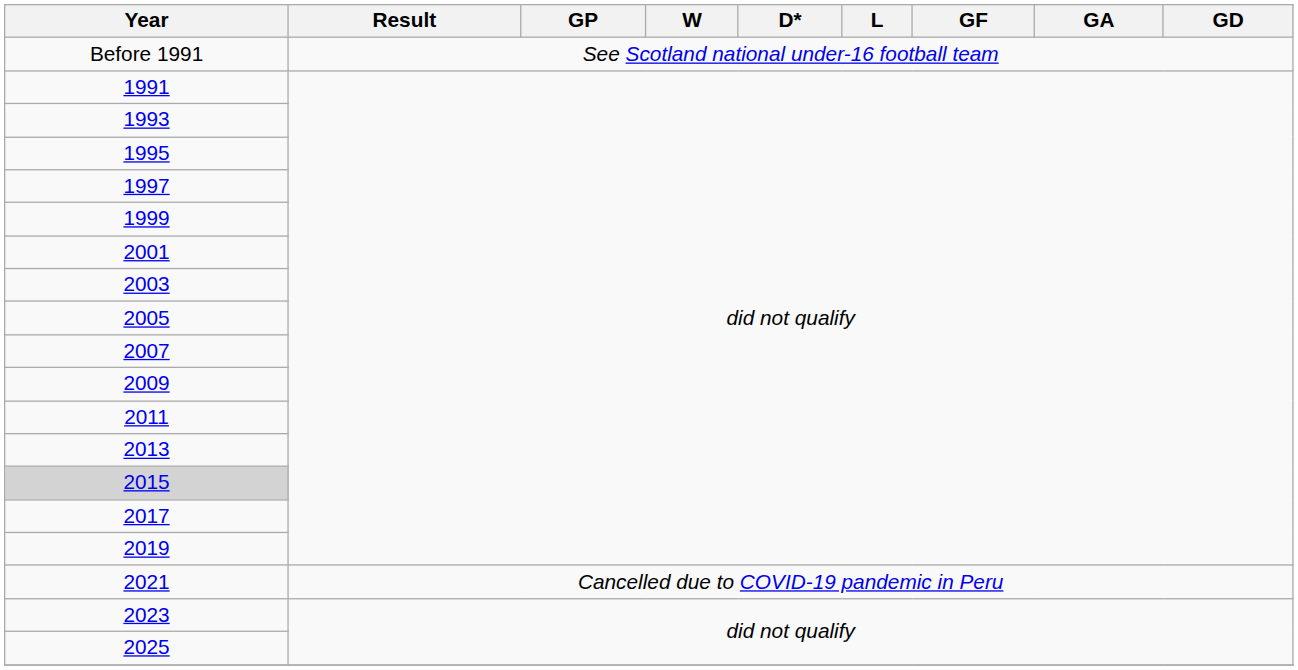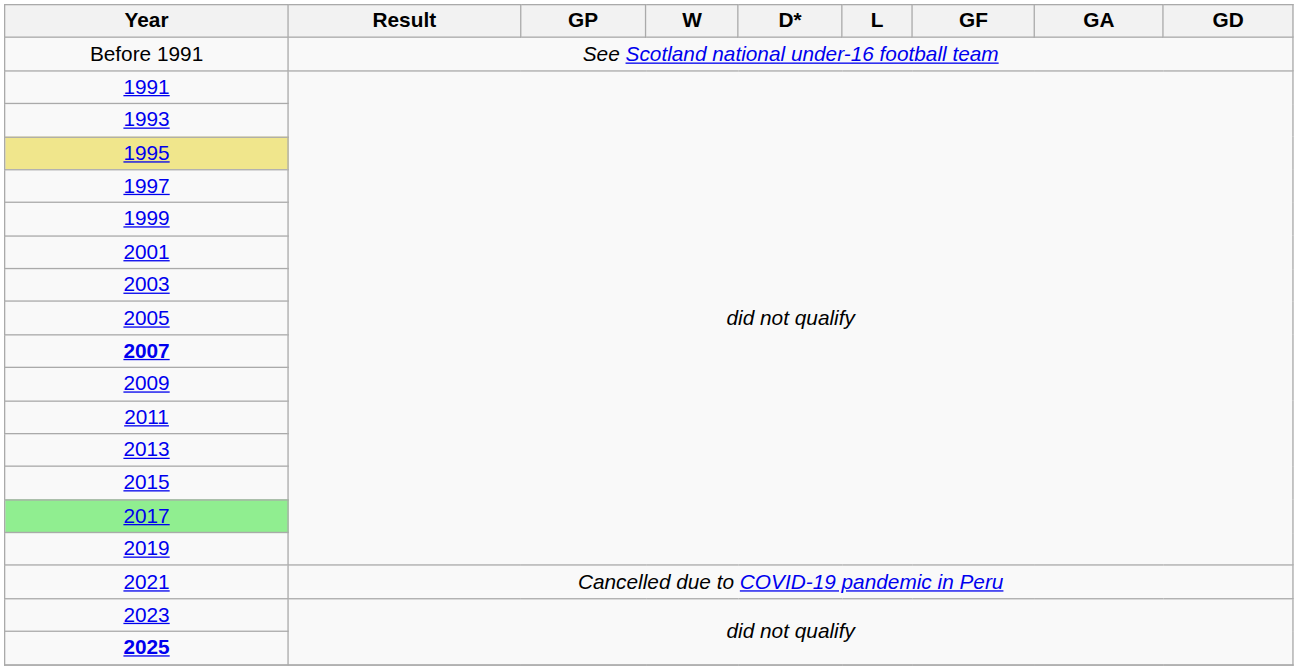(147, 152) no background -> (147, 152) khaki background
(147, 350) normal -> (147, 350) bold
(147, 482) lightgrey background -> (147, 482) no background
(147, 515) no background -> (147, 515) lightgreen background
(147, 647) normal -> (147, 647) bold
